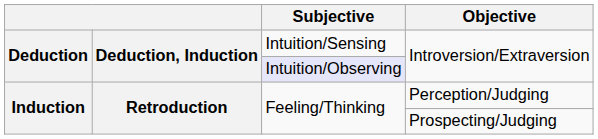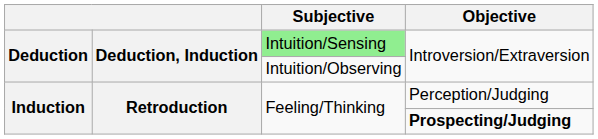(326, 43) no background -> (326, 43) lightgreen background
(333, 69) lavender background -> (333, 69) no background
(483, 120) normal -> (490, 120) bold
